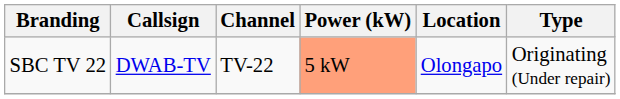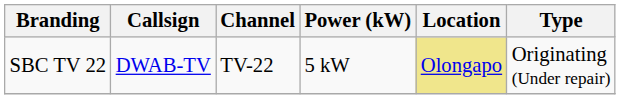(327, 65) lightsalmon background -> (327, 65) no background
(461, 65) no background -> (461, 65) khaki background
